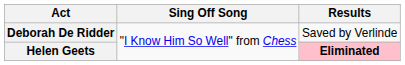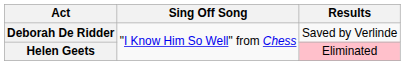(350, 51) bold -> (350, 51) normal
